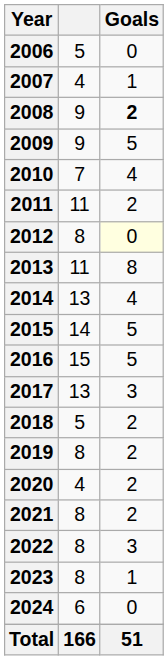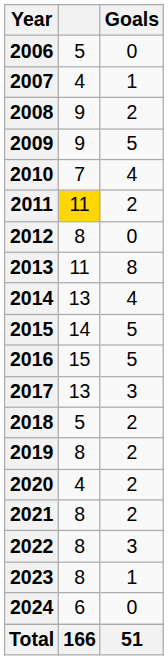(132, 112) bold -> (132, 112) normal
(80, 205) no background -> (80, 205) gold background
(132, 236) lightyellow background -> (132, 236) no background
